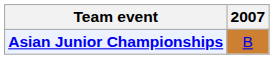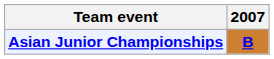(248, 42) normal -> (248, 42) bold
